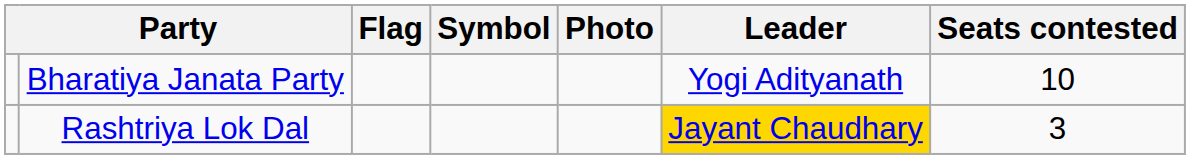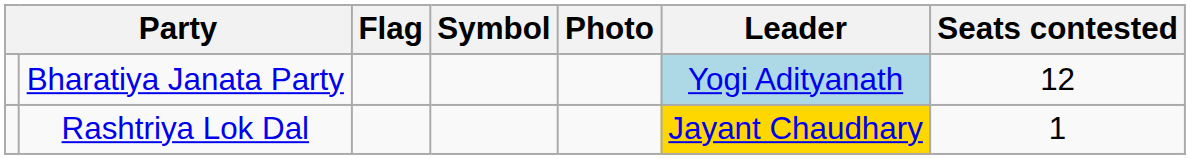(796, 79) no background -> (796, 79) lightblue background
(1058, 79) 10 -> (1058, 79) 12
(1058, 128) 3 -> (1058, 128) 1
